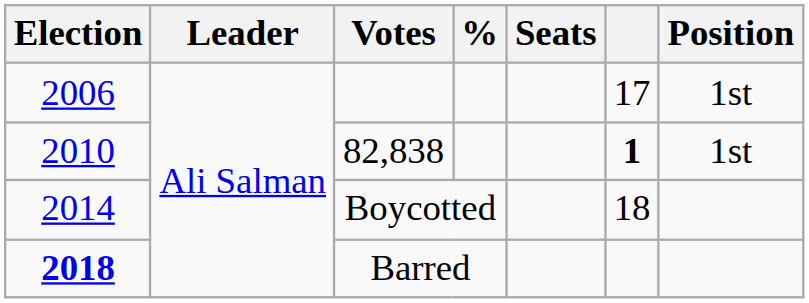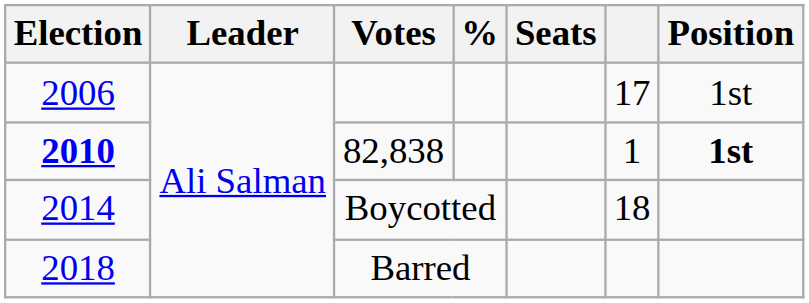(78, 150) normal -> (78, 150) bold
(632, 150) bold -> (632, 150) normal
(731, 150) normal -> (731, 150) bold
(78, 267) bold -> (78, 267) normal
